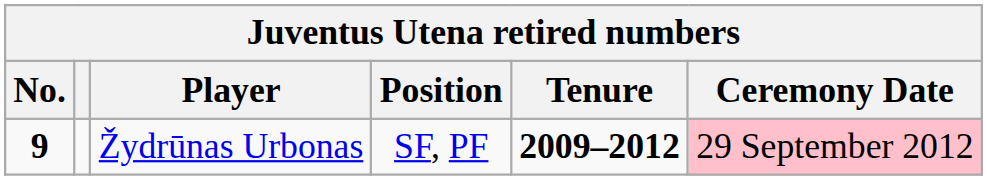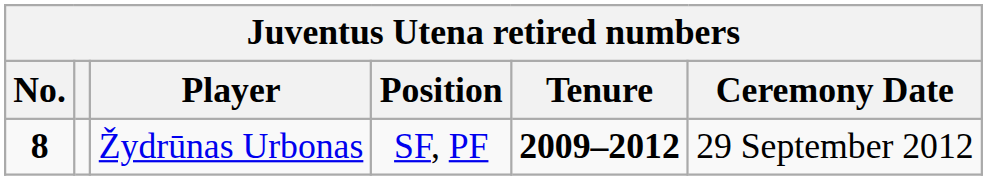(40, 145) 9 -> (40, 145) 8
(835, 145) pink background -> (835, 145) no background
